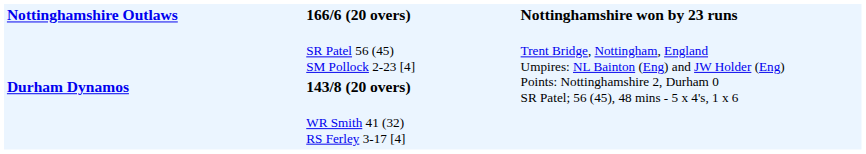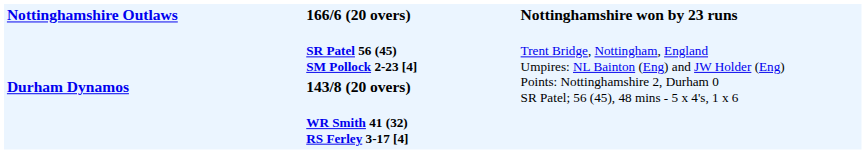(361, 59) normal -> (362, 59) bold
(356, 131) normal -> (357, 131) bold
